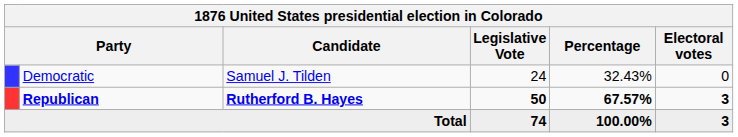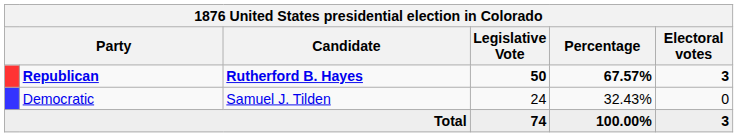rows swapped: (61, 99) <-> (58, 76)
